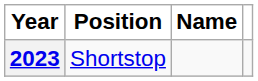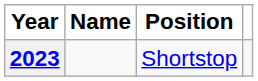columns swapped: (207, 22) <-> (118, 22)
